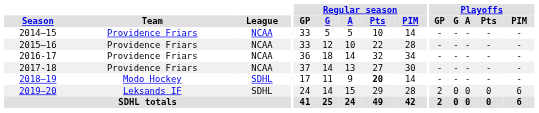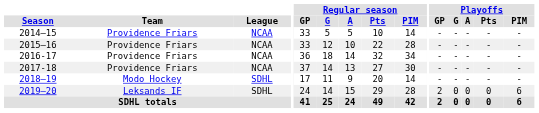(378, 79) bold -> (378, 79) normal
